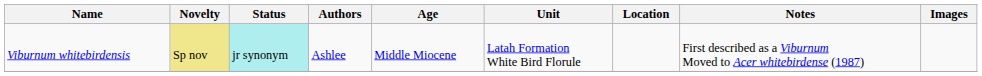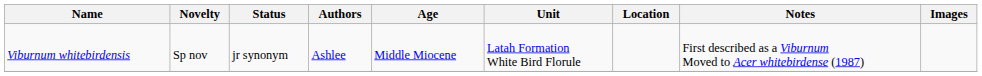(190, 54) khaki background -> (190, 54) no background
(260, 54) paleturquoise background -> (260, 54) no background
